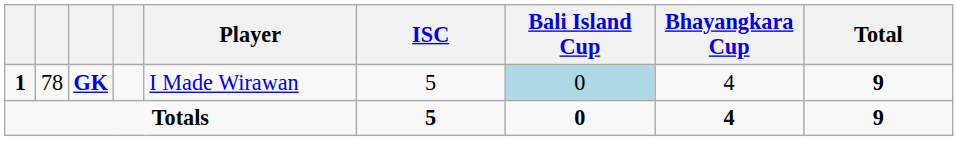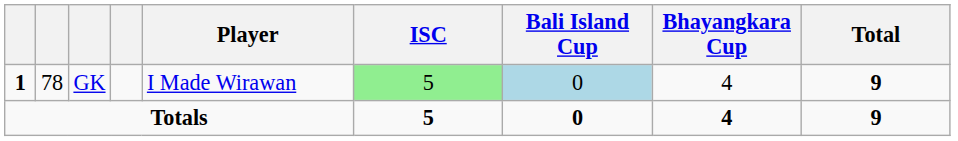(91, 82) bold -> (89, 82) normal
(431, 82) no background -> (428, 82) lightgreen background
